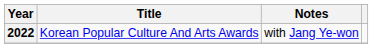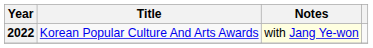(312, 33) no background -> (312, 33) lightyellow background
